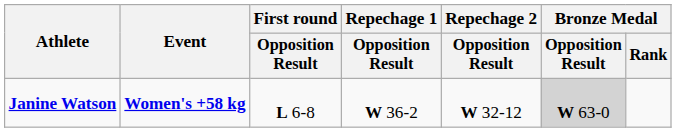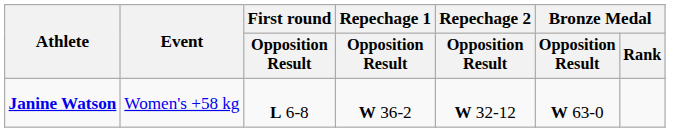(185, 103) bold -> (182, 103) normal
(583, 113) lightgrey background -> (577, 113) no background
